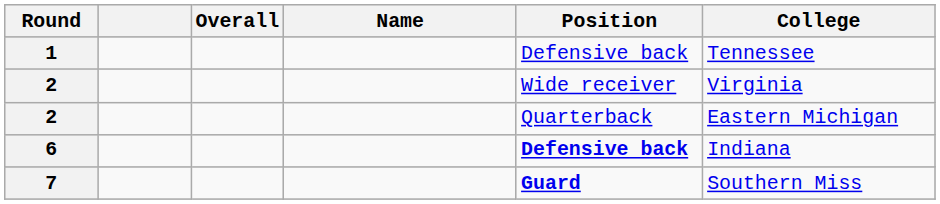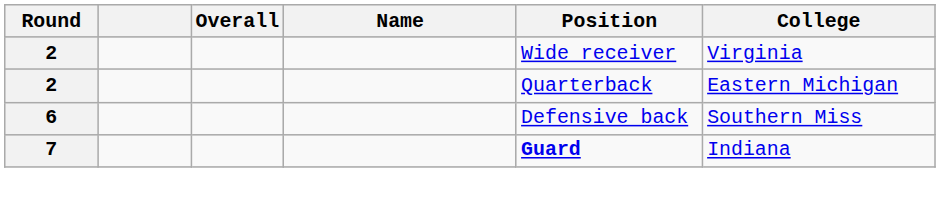- row: (51, 53)
(605, 151) bold -> (605, 118) normal
(749, 151) Indiana -> (785, 118) Southern Miss
(785, 183) Southern Miss -> (749, 151) Indiana
